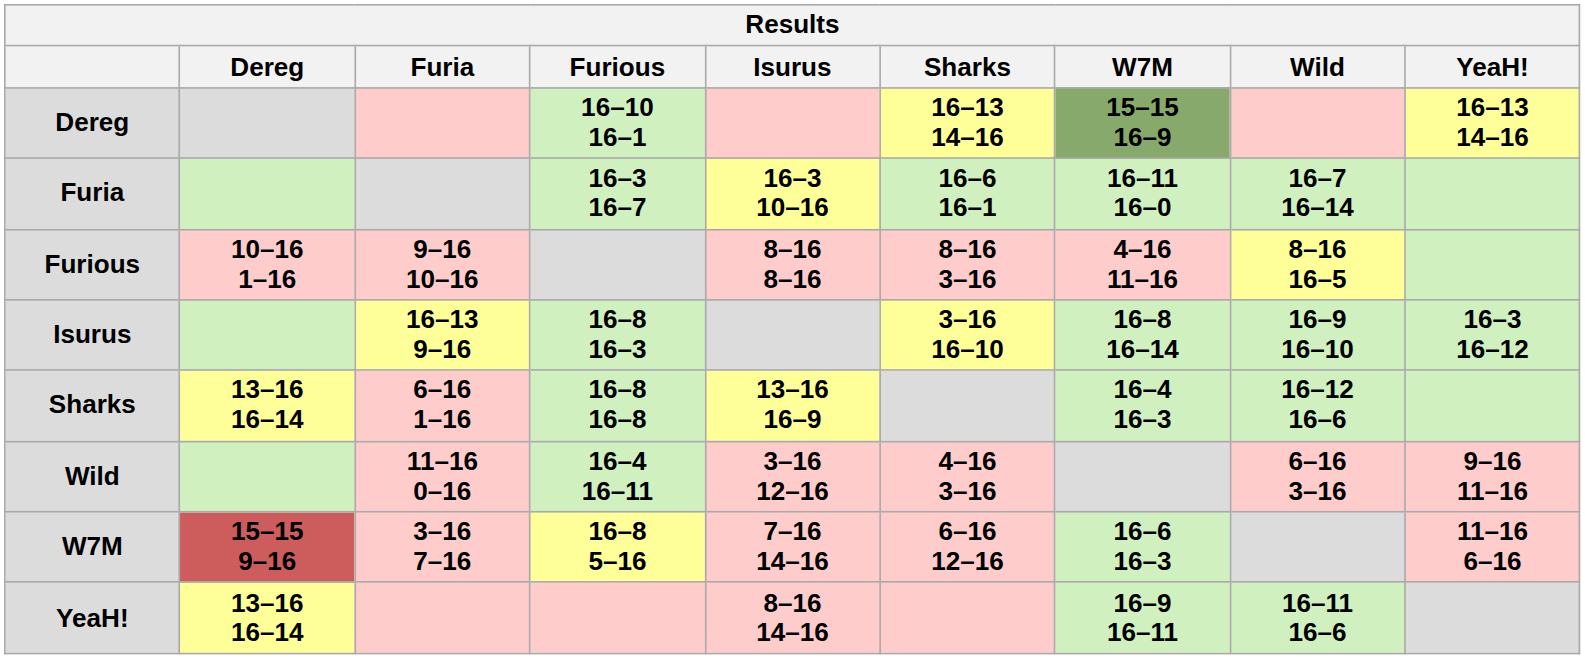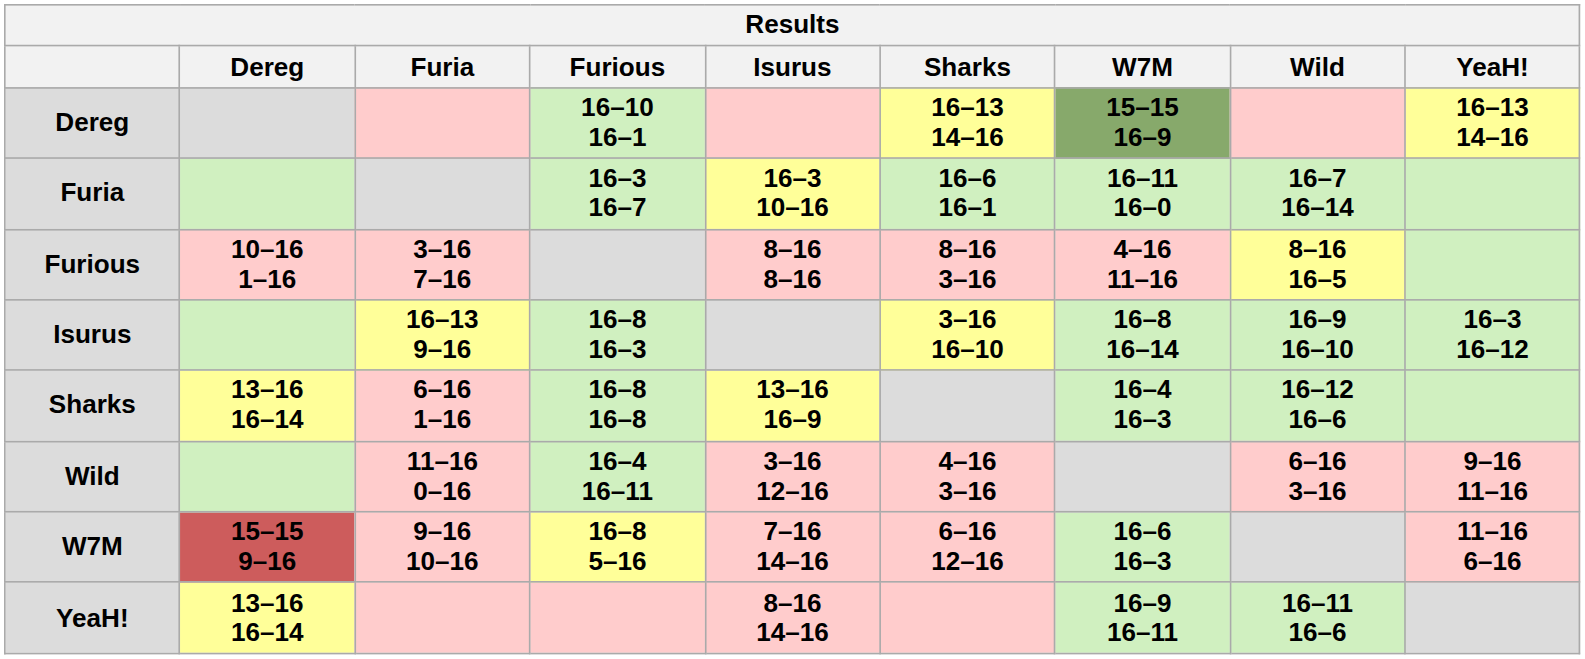(442, 263) 9–16 10–16 -> (442, 263) 3–16 7–16
(442, 546) 3–16 7–16 -> (442, 546) 9–16 10–16
